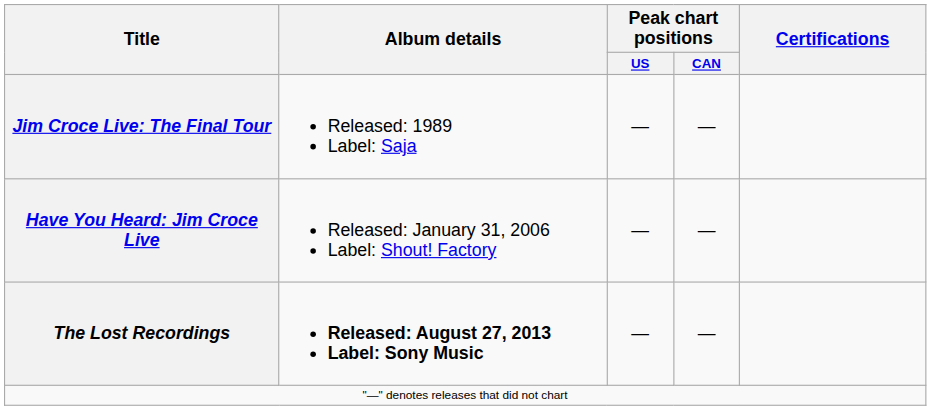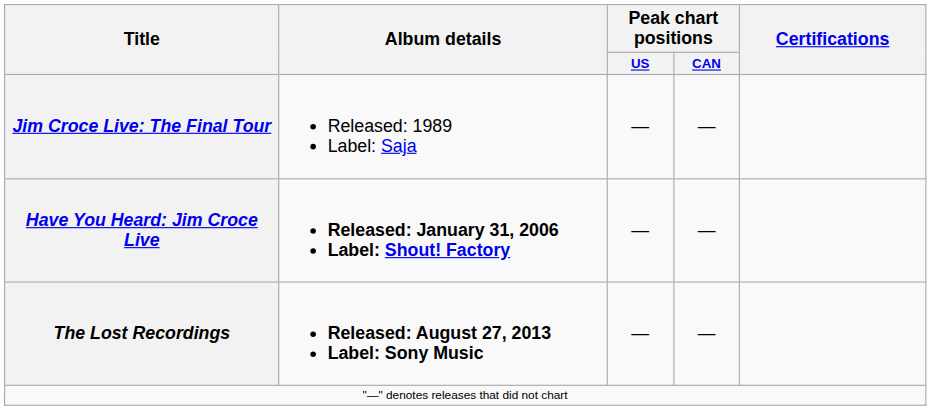(443, 240) normal -> (443, 240) bold
